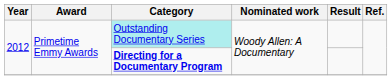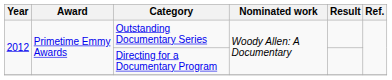(159, 34) paleturquoise background -> (161, 34) no background
(168, 61) bold -> (166, 61) normal
